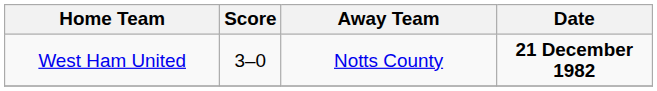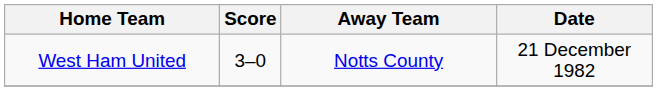(574, 60) bold -> (574, 60) normal
